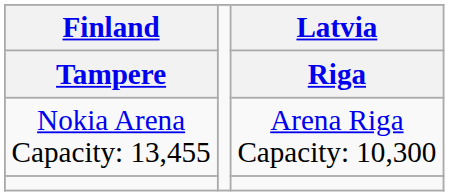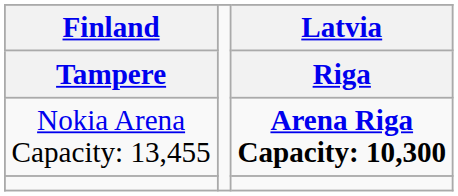(337, 136) normal -> (342, 136) bold
